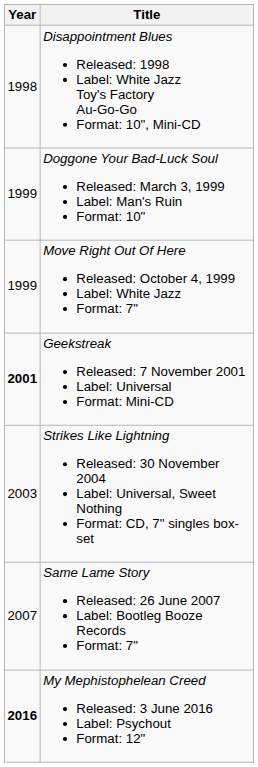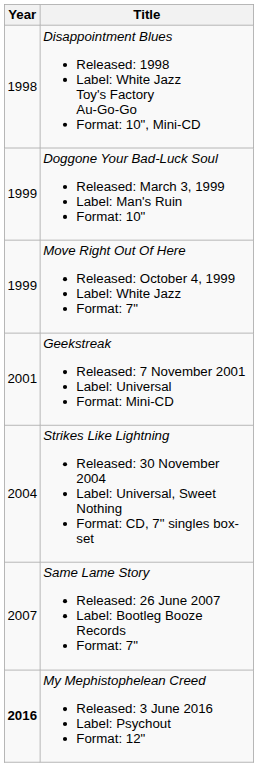(22, 378) bold -> (22, 378) normal
(22, 493) 2003 -> (22, 493) 2004
